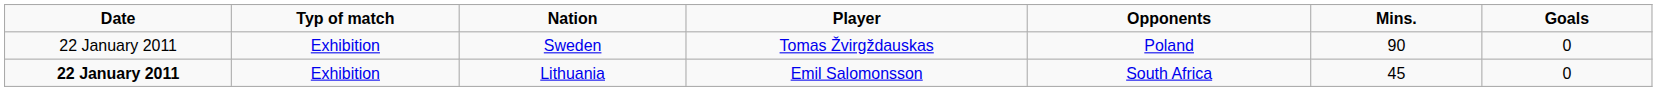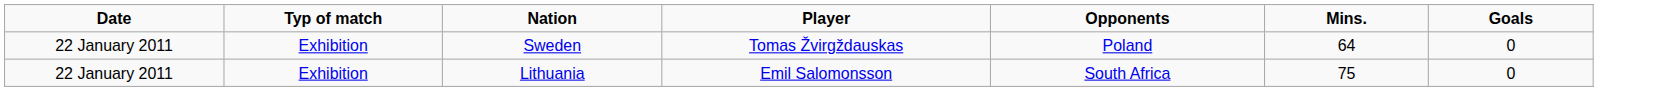(1396, 45) 90 -> (1347, 45) 64
(118, 73) bold -> (114, 73) normal
(1396, 73) 45 -> (1347, 73) 75
